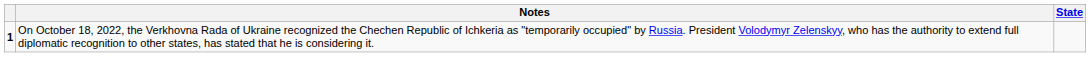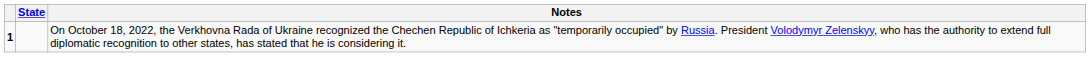columns swapped: (1070, 13) <-> (535, 13)
